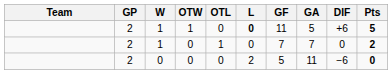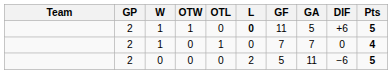(372, 45) 2 -> (372, 45) 4
(372, 61) 0 -> (372, 61) 5
